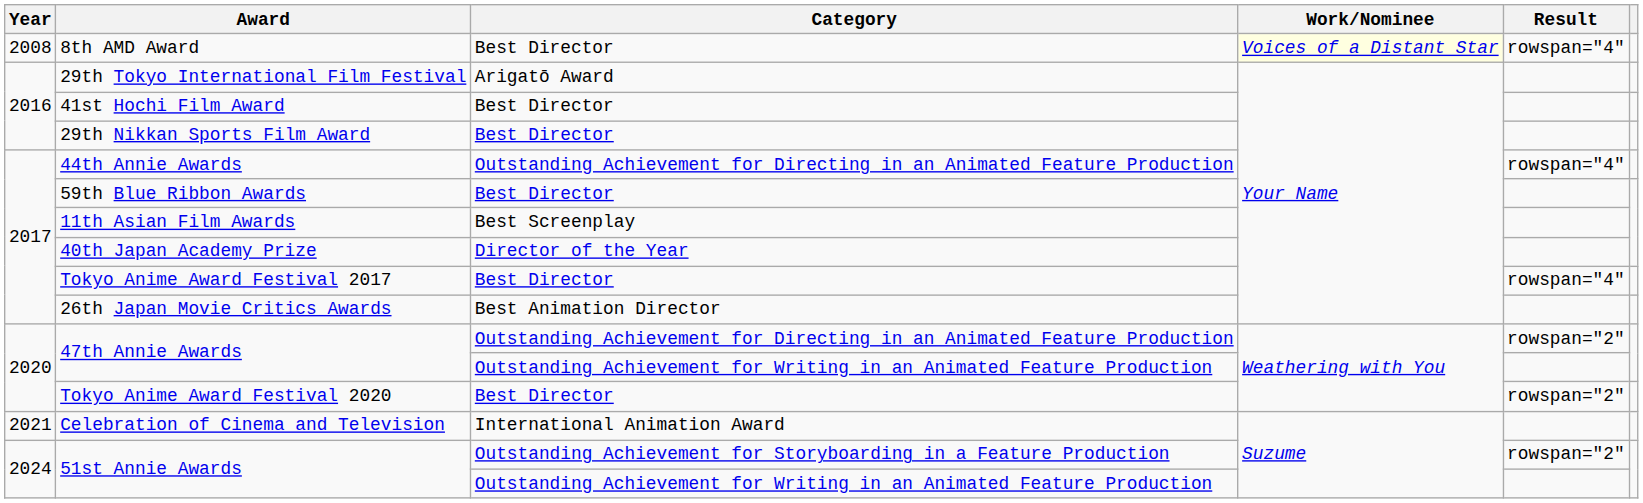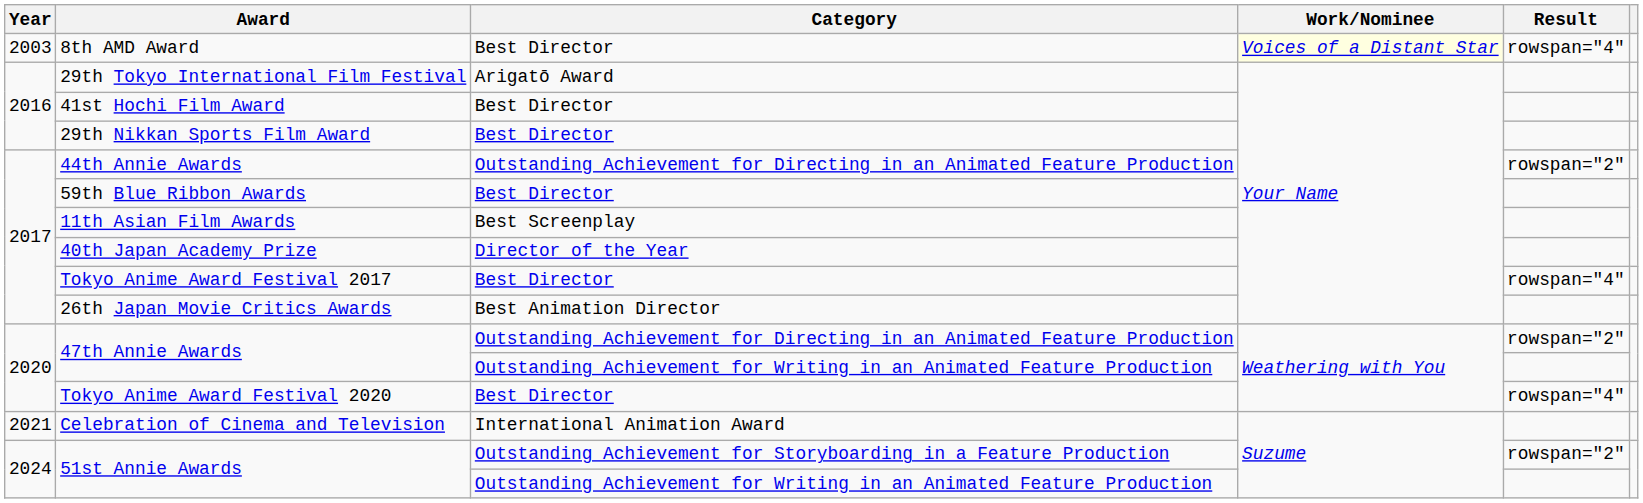(30, 48) 2008 -> (30, 48) 2003
(1566, 164) rowspan="4" -> (1566, 164) rowspan="2"
(1566, 397) rowspan="2" -> (1566, 397) rowspan="4"
